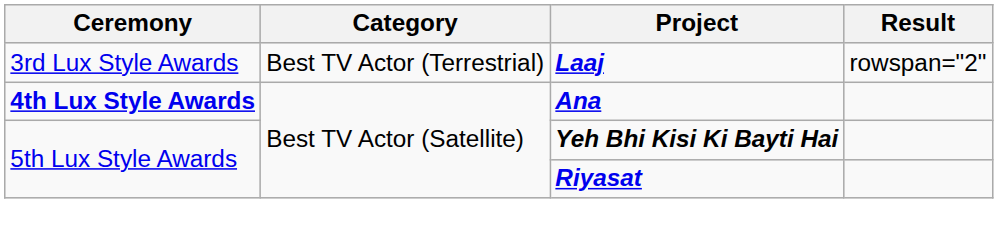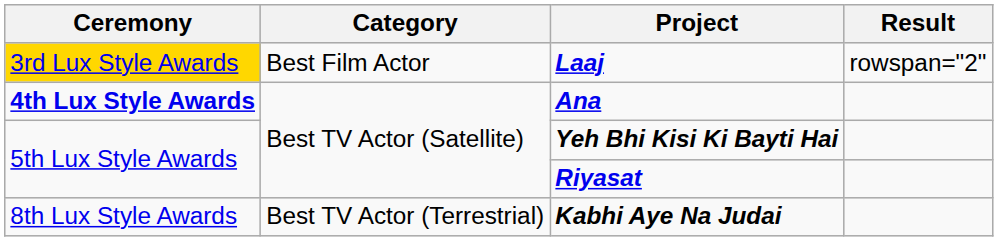(124, 62) no background -> (124, 62) gold background
(405, 62) Best TV Actor (Terrestrial) -> (348, 62) Best Film Actor
+ row: (668, 216)
